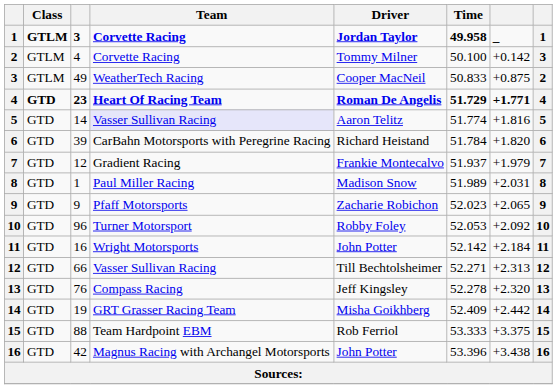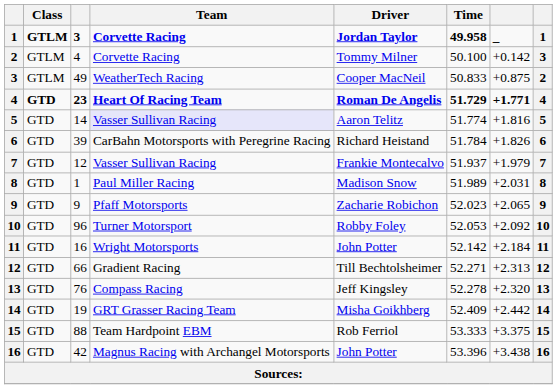(511, 141) +1.820 -> (511, 141) +1.826
(137, 162) Gradient Racing -> (155, 162) Vasser Sullivan Racing
(155, 267) Vasser Sullivan Racing -> (137, 267) Gradient Racing
